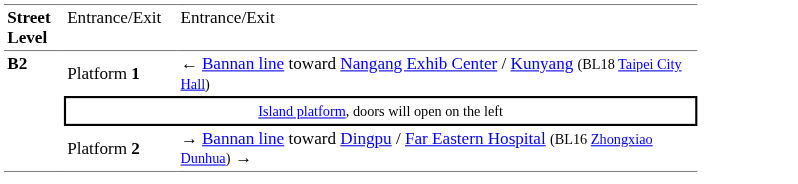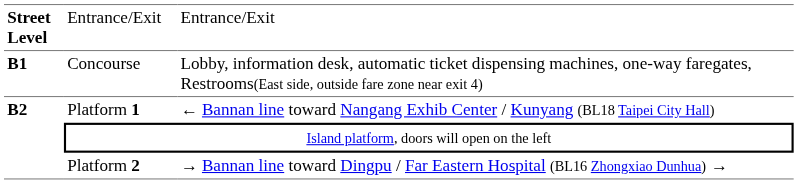+ row: (104, 63)
